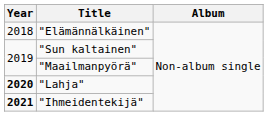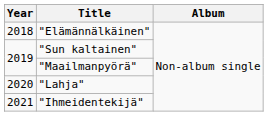(20, 85) bold -> (20, 85) normal
(20, 102) bold -> (20, 102) normal
